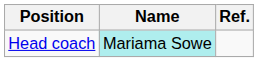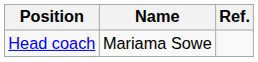(157, 43) paleturquoise background -> (157, 43) no background
